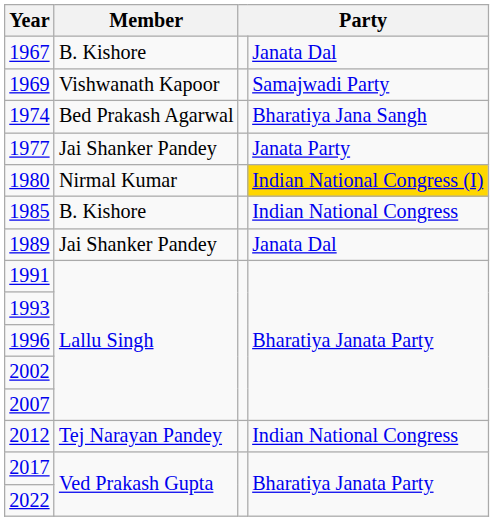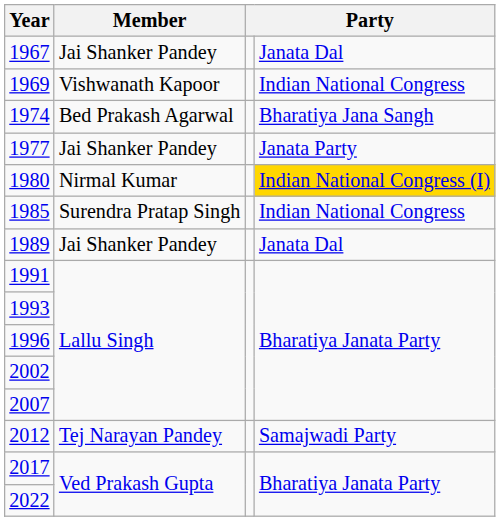(103, 52) B. Kishore -> (138, 52) Jai Shanker Pandey
(321, 84) Samajwadi Party -> (362, 84) Indian National Congress
(103, 212) B. Kishore -> (150, 212) Surendra Pratap Singh
(355, 436) Indian National Congress -> (327, 436) Samajwadi Party
